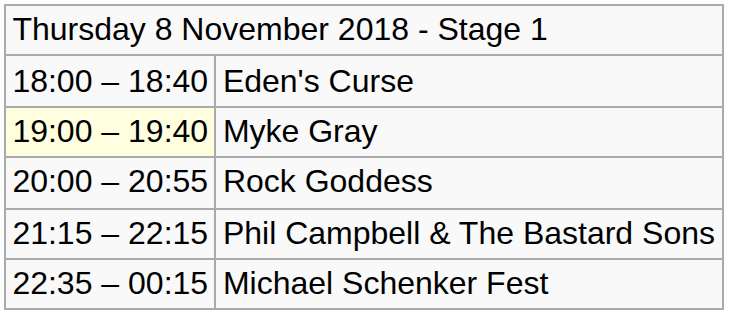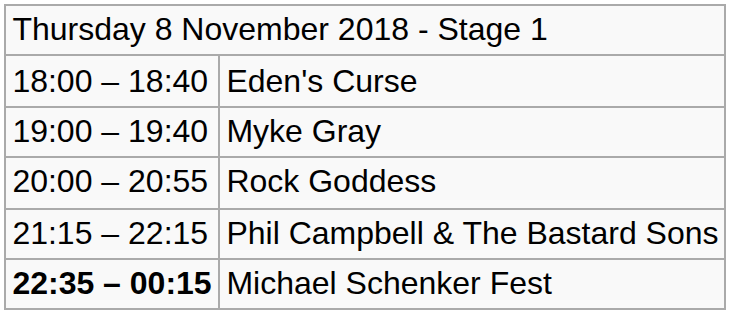(110, 131) lightyellow background -> (110, 131) no background
(110, 283) normal -> (112, 283) bold
